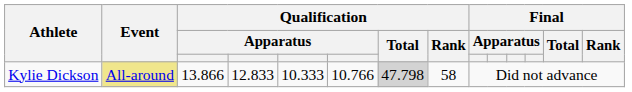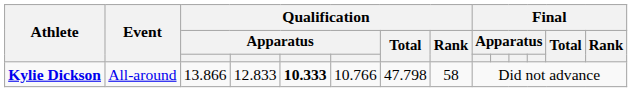(53, 74) normal -> (55, 74) bold
(140, 74) khaki background -> (142, 74) no background
(303, 74) normal -> (305, 74) bold
(403, 74) lightgrey background -> (405, 74) no background
